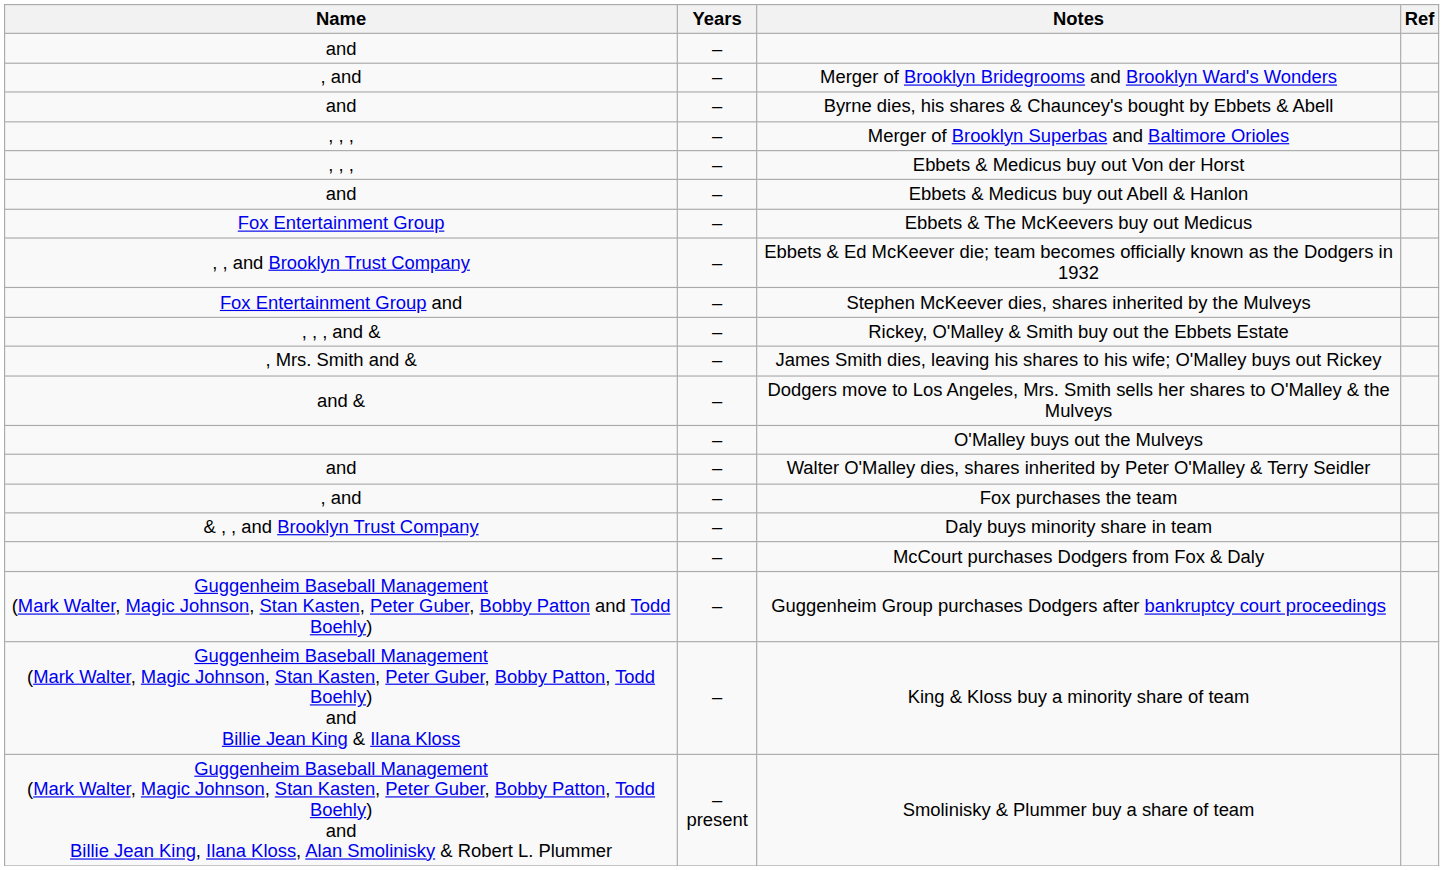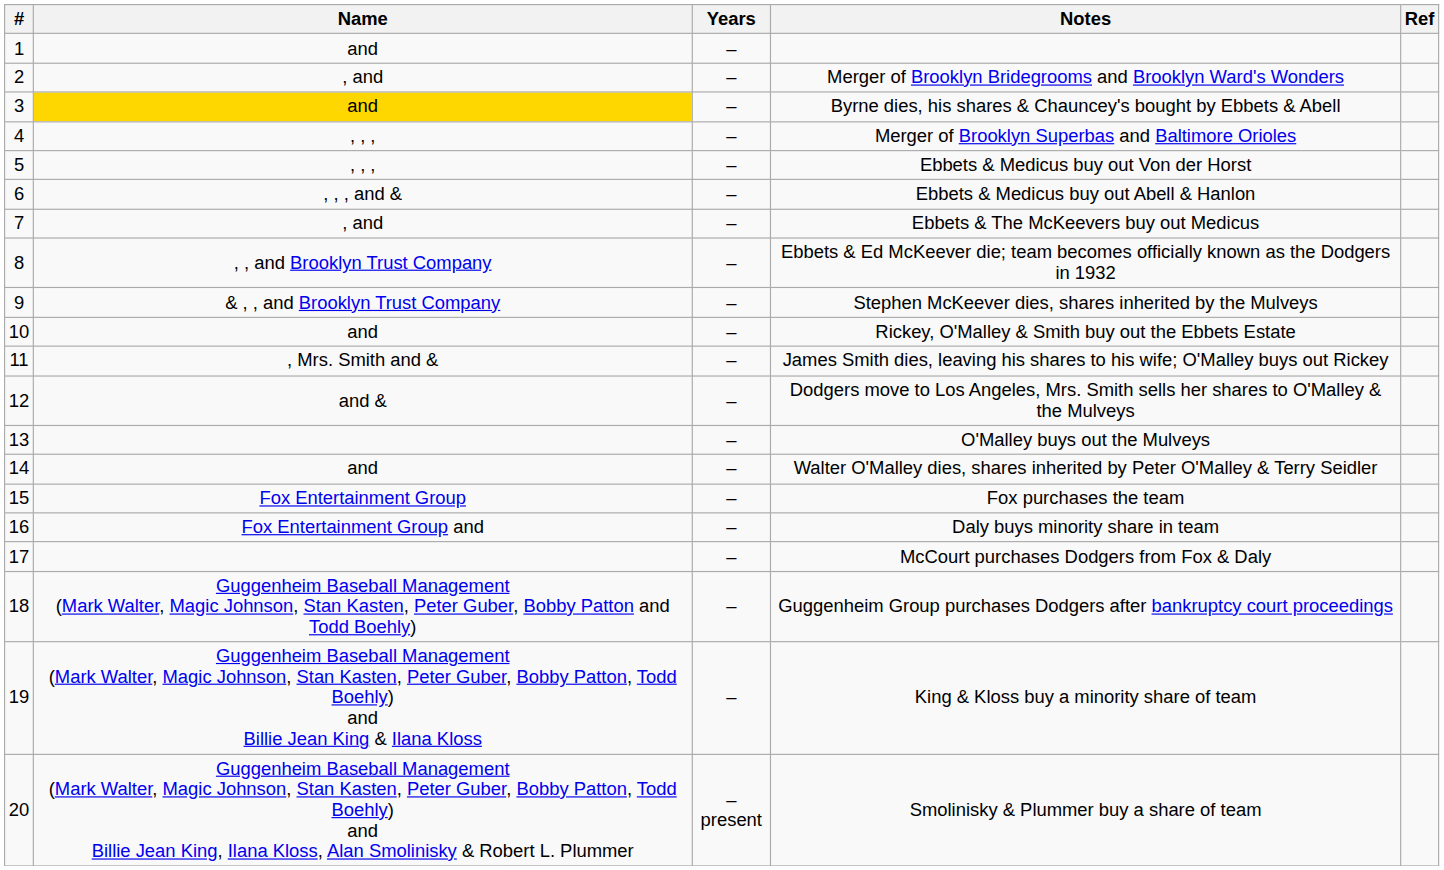+ column: (19, 19)
(341, 106) no background -> (363, 106) gold background
(341, 194) and -> (363, 194) , , , and &
(341, 223) Fox Entertainment Group -> (363, 223) , and
(341, 302) Fox Entertainment Group and -> (363, 302) & , , and Brooklyn Trust Company
(341, 331) , , , and & -> (363, 331) and
(341, 498) , and -> (363, 498) Fox Entertainment Group
(341, 527) & , , and Brooklyn Trust Company -> (363, 527) Fox Entertainment Group and
